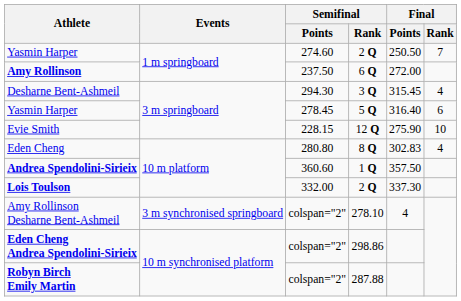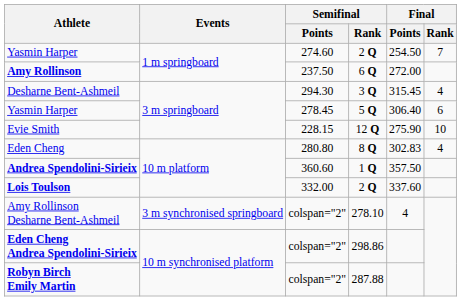(405, 52) 250.50 -> (405, 52) 254.50
(405, 110) 316.40 -> (405, 110) 306.40
(405, 187) 337.30 -> (405, 187) 337.60
